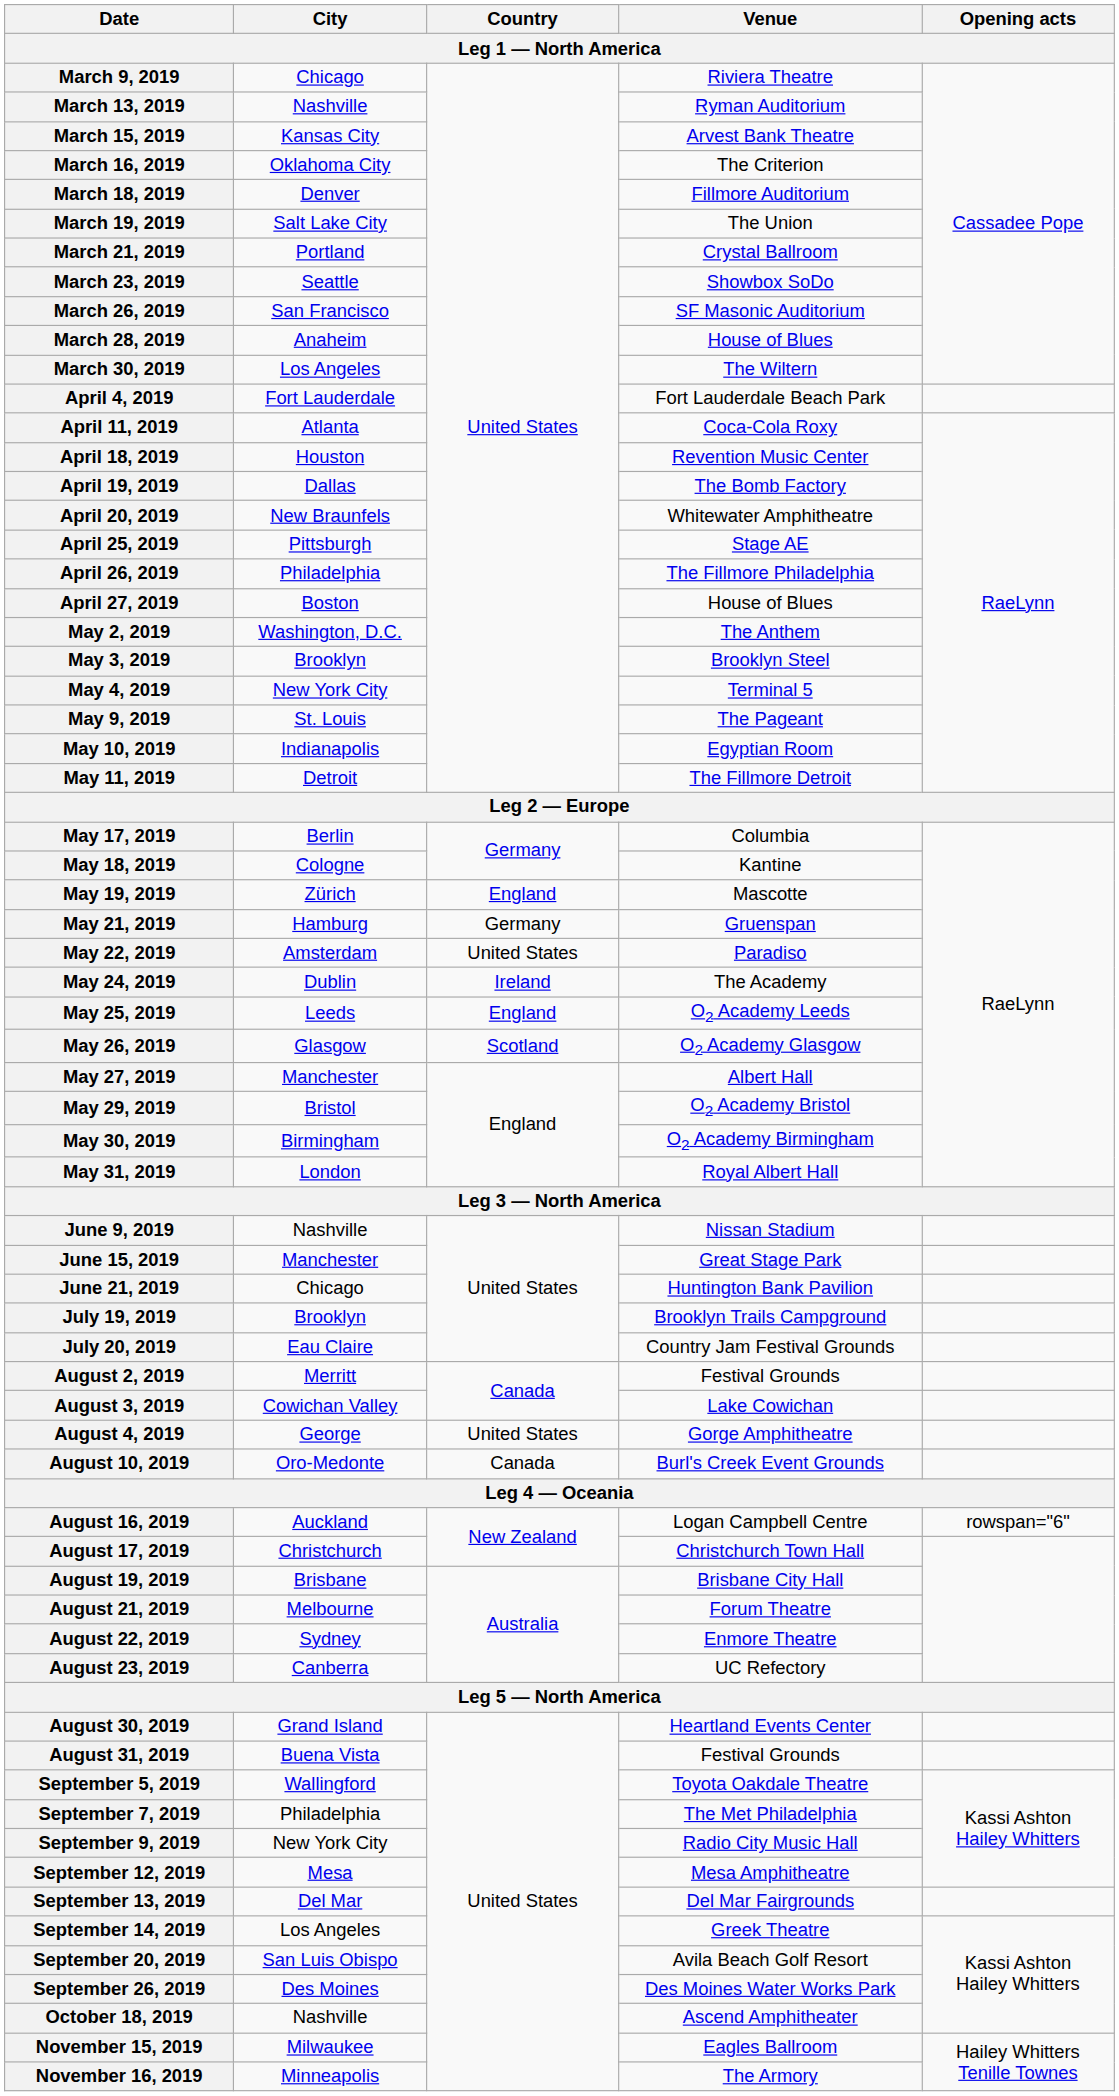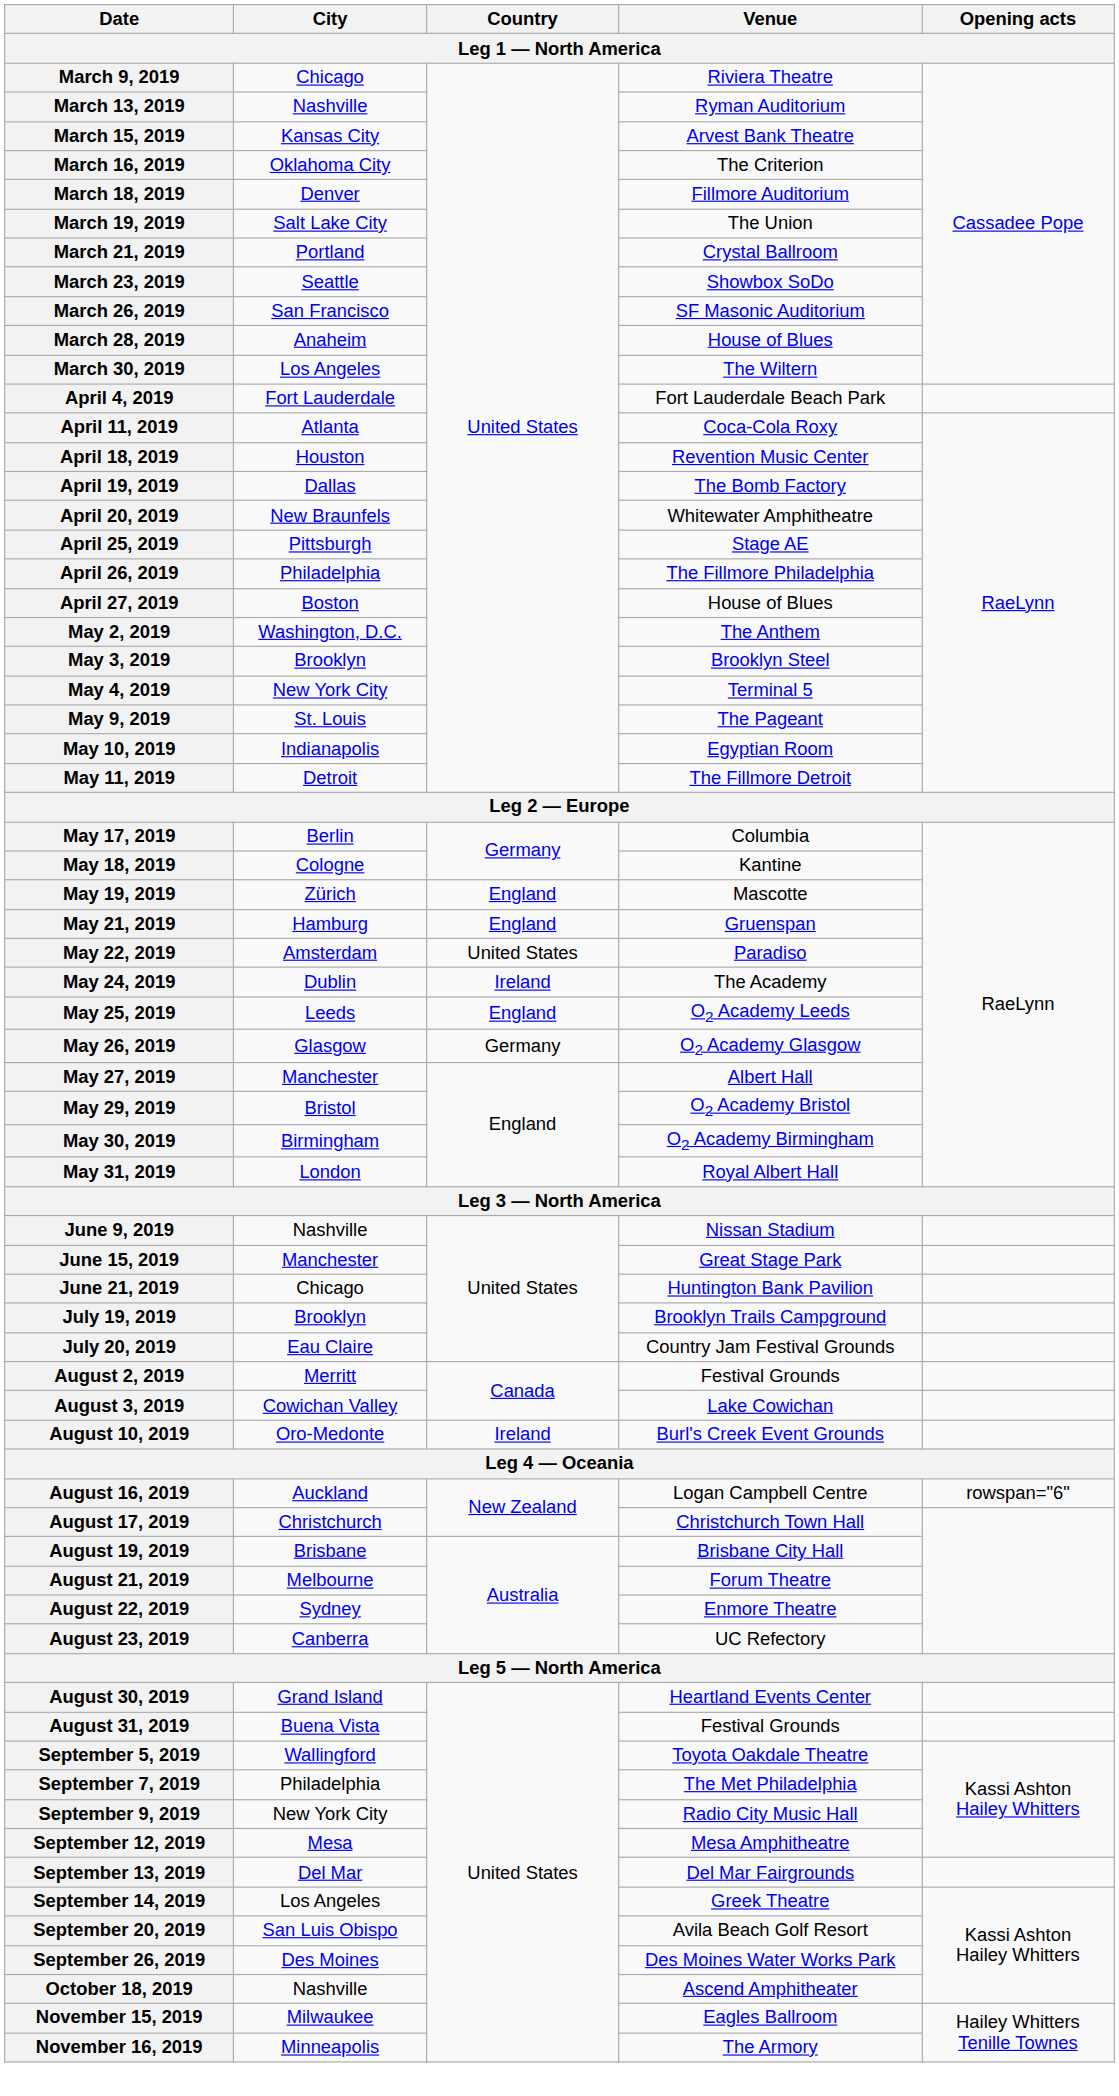(523, 923) Germany -> (523, 923) England
(523, 1045) Scotland -> (523, 1045) Germany
- row: (119, 1434)
(523, 1463) Canada -> (523, 1434) Ireland
